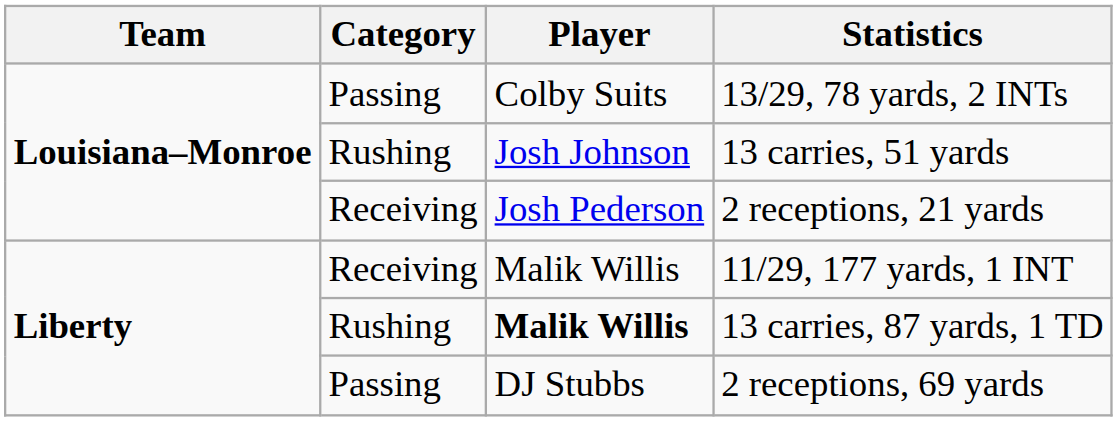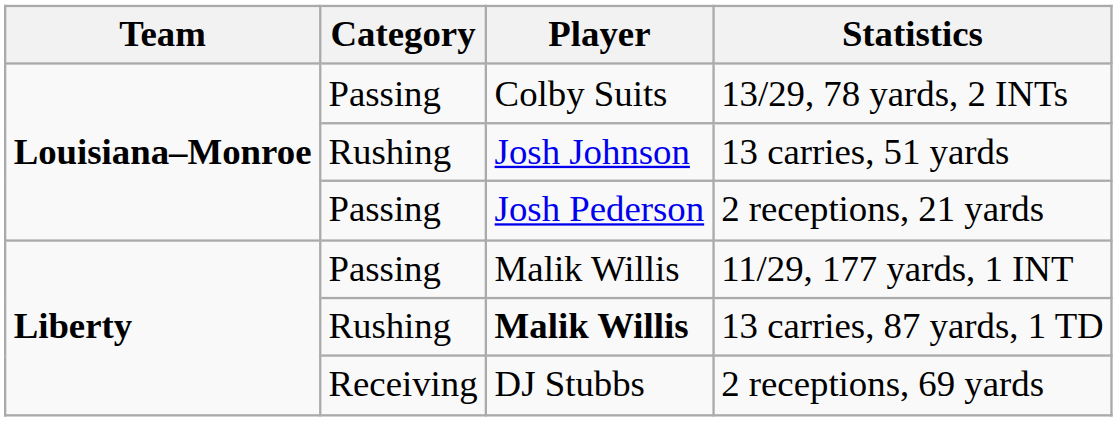(403, 209) Receiving -> (385, 209) Passing
(403, 267) Receiving -> (385, 267) Passing
(385, 384) Passing -> (403, 384) Receiving
